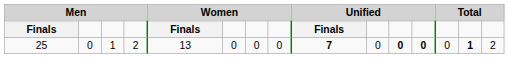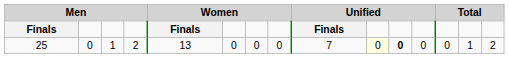(329, 46) bold -> (329, 46) normal
(378, 46) no background -> (378, 46) lightyellow background
(423, 46) bold -> (423, 46) normal
(470, 46) bold -> (470, 46) normal
